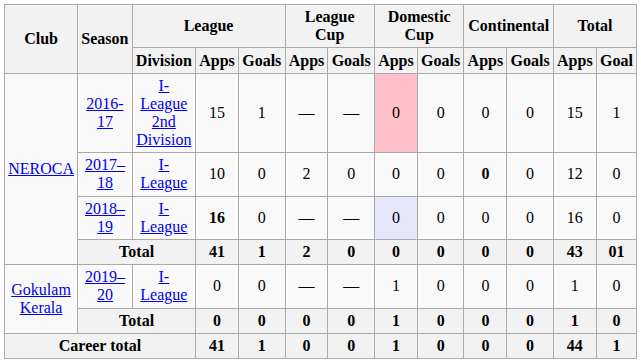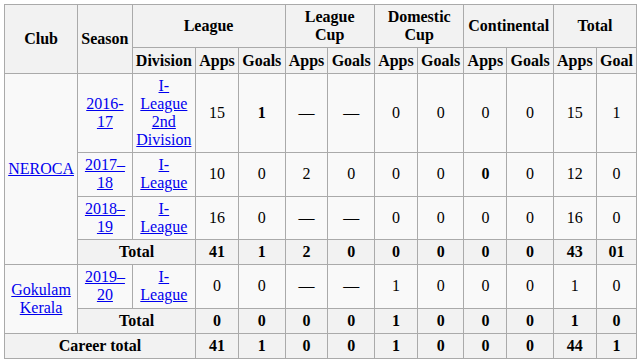(262, 112) normal -> (262, 112) bold
(396, 112) pink background -> (396, 112) no background
(217, 217) bold -> (217, 217) normal
(396, 217) lavender background -> (396, 217) no background
